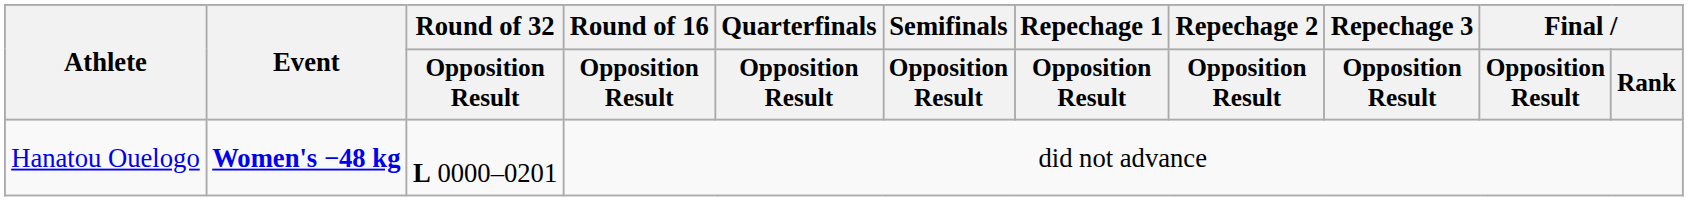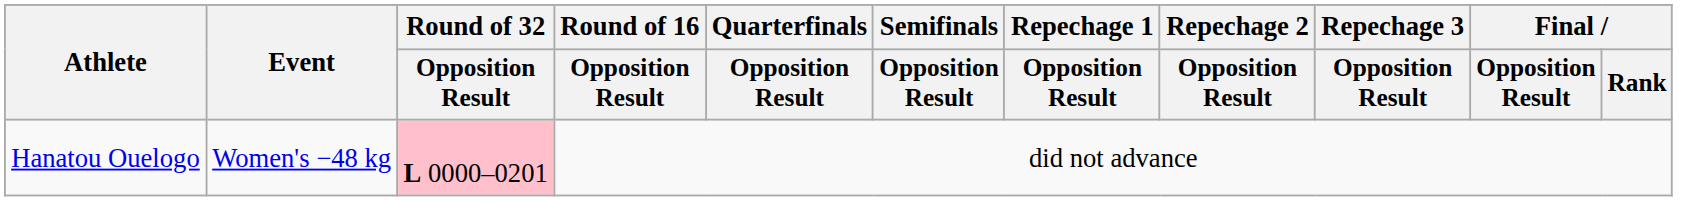(306, 157) bold -> (302, 157) normal
(485, 173) no background -> (476, 173) pink background
